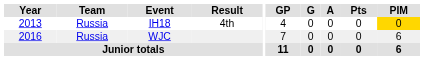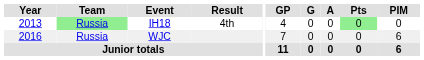(92, 23) no background -> (92, 23) lightgreen background
(359, 23) no background -> (359, 23) lightgreen background
(399, 23) gold background -> (399, 23) no background
